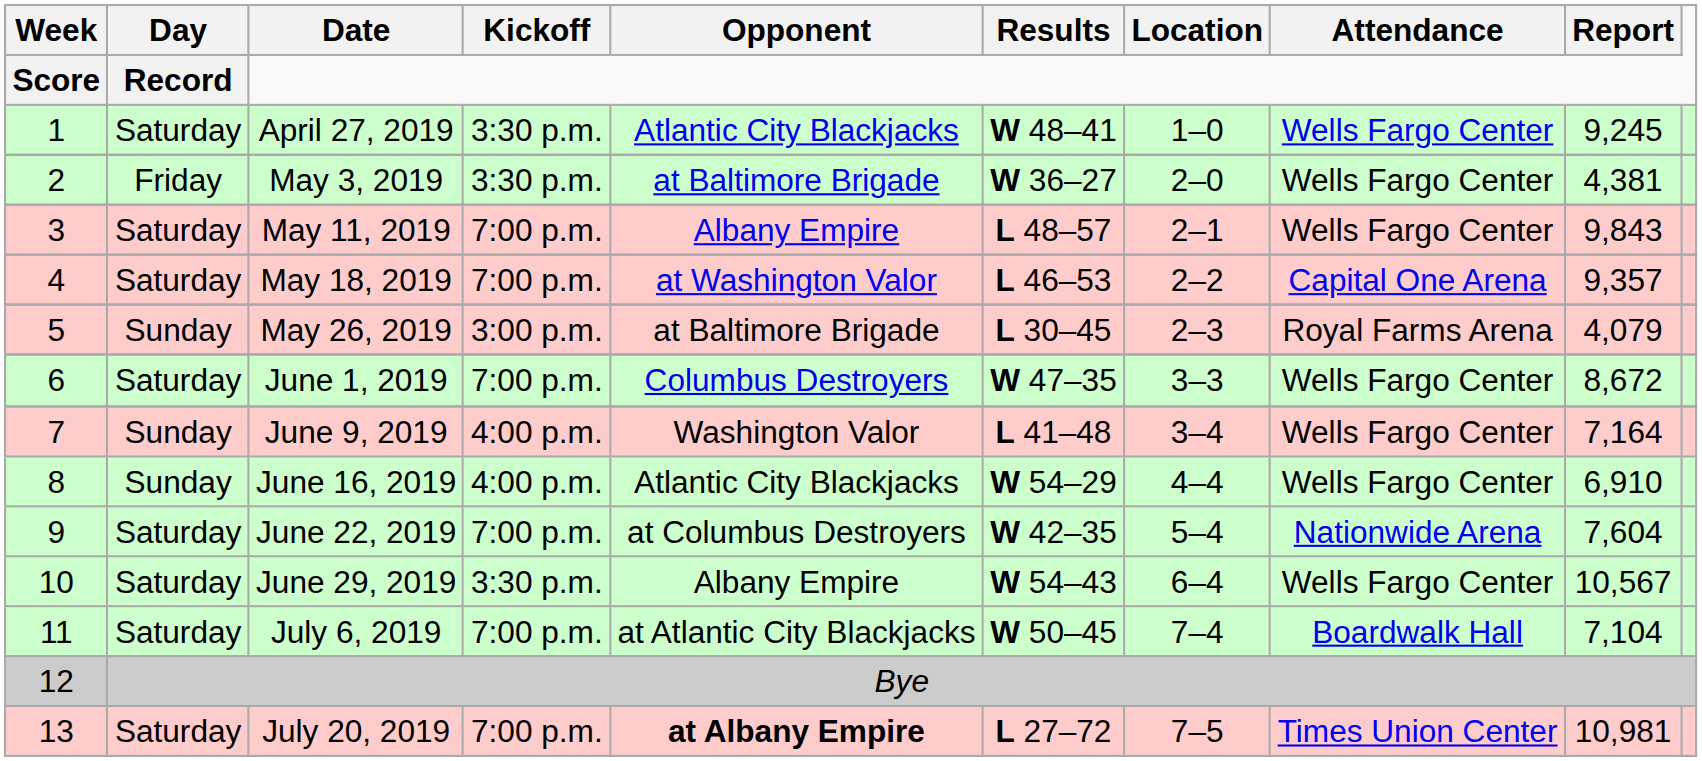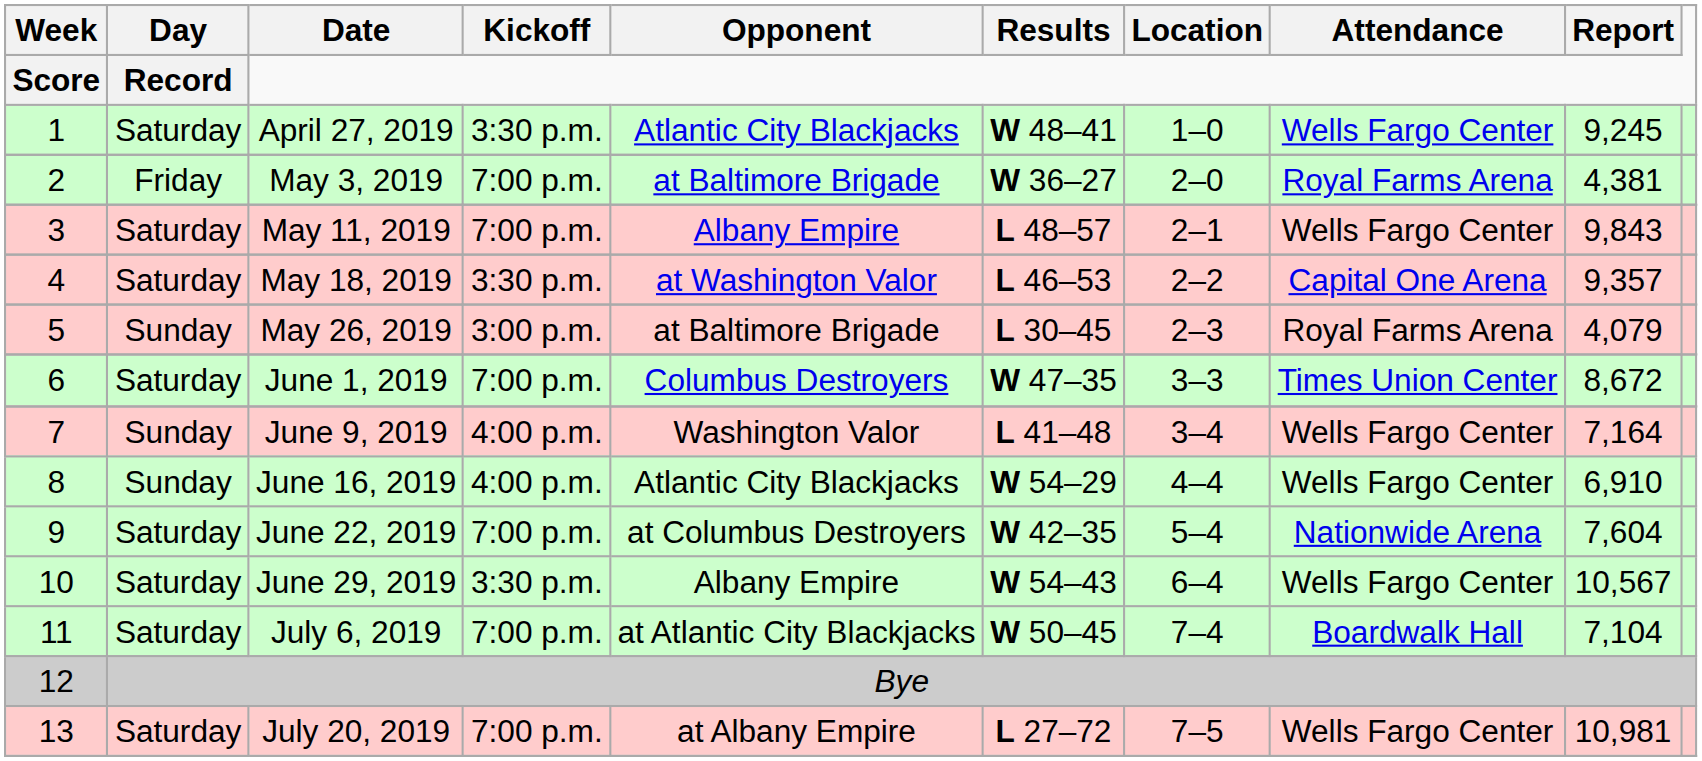(537, 180) 3:30 p.m. -> (537, 180) 7:00 p.m.
(1418, 180) Wells Fargo Center -> (1418, 180) Royal Farms Arena
(537, 281) 7:00 p.m. -> (537, 281) 3:30 p.m.
(1418, 381) Wells Fargo Center -> (1418, 381) Times Union Center
(796, 731) bold -> (796, 731) normal
(1418, 731) Times Union Center -> (1418, 731) Wells Fargo Center
